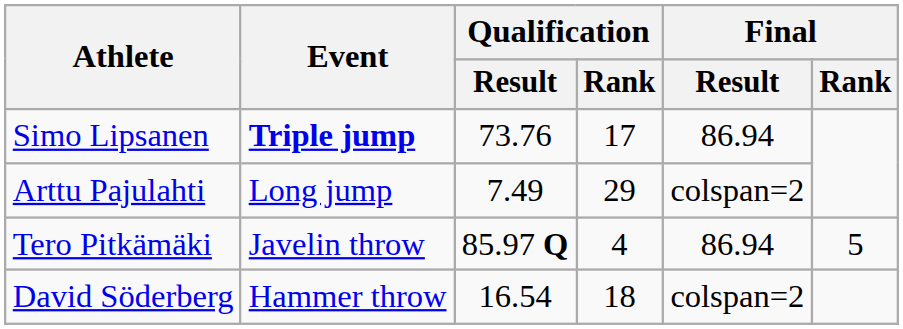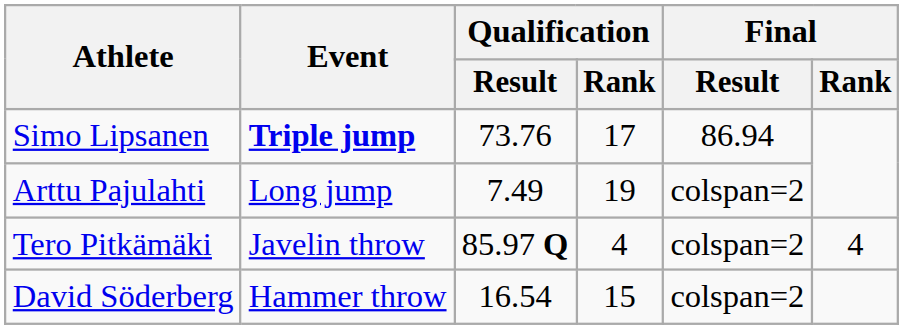(619, 189) 29 -> (619, 189) 19
(737, 243) 86.94 -> (737, 243) colspan=2
(855, 243) 5 -> (855, 243) 4
(619, 297) 18 -> (619, 297) 15
